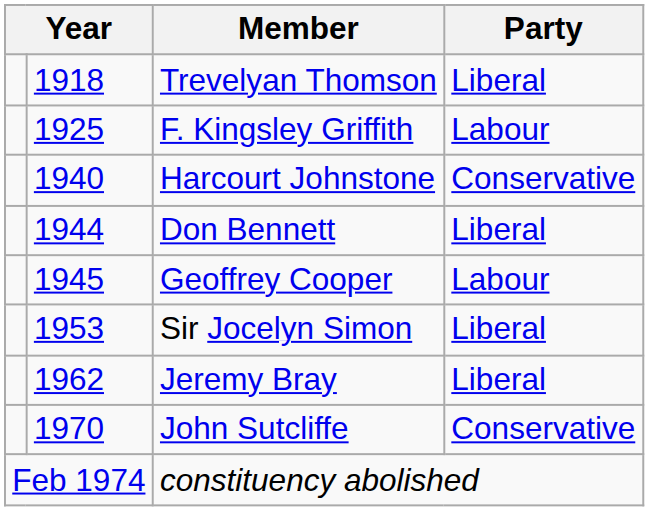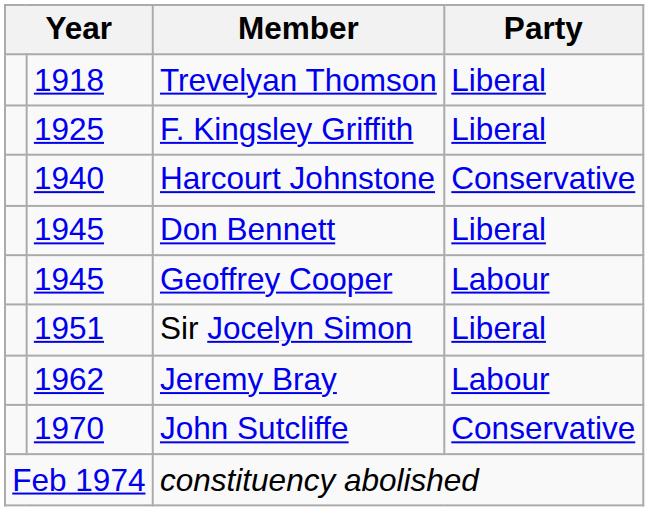(500, 129) Labour -> (499, 129) Liberal
(69, 229) 1944 -> (69, 229) 1945
(69, 329) 1953 -> (69, 329) 1951
(499, 379) Liberal -> (500, 379) Labour
